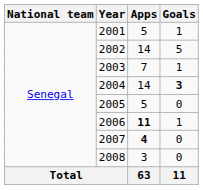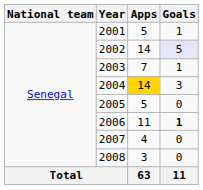(179, 49) no background -> (179, 49) lavender background
(144, 85) no background -> (144, 85) gold background
(179, 85) bold -> (179, 85) normal
(144, 121) bold -> (144, 121) normal
(179, 121) normal -> (179, 121) bold
(144, 139) bold -> (144, 139) normal
